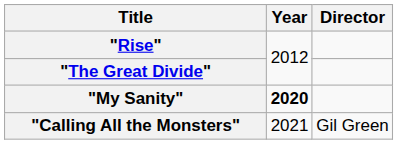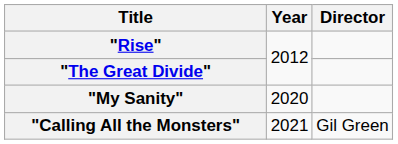(290, 98) bold -> (290, 98) normal
